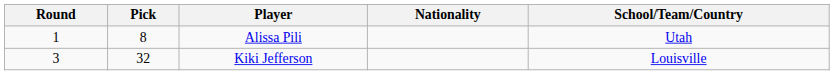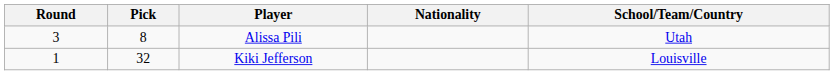(56, 37) 1 -> (56, 37) 3
(56, 59) 3 -> (56, 59) 1
